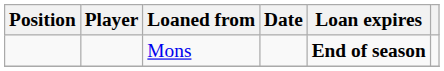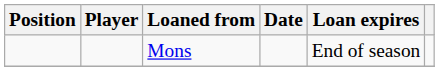(369, 50) bold -> (366, 50) normal
